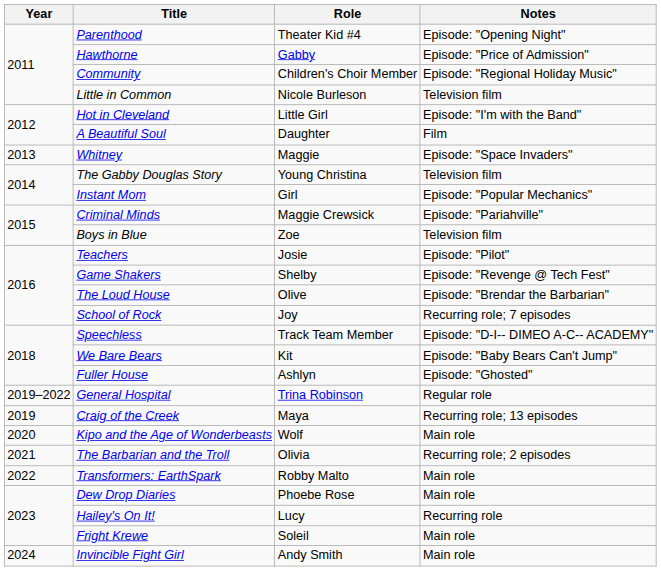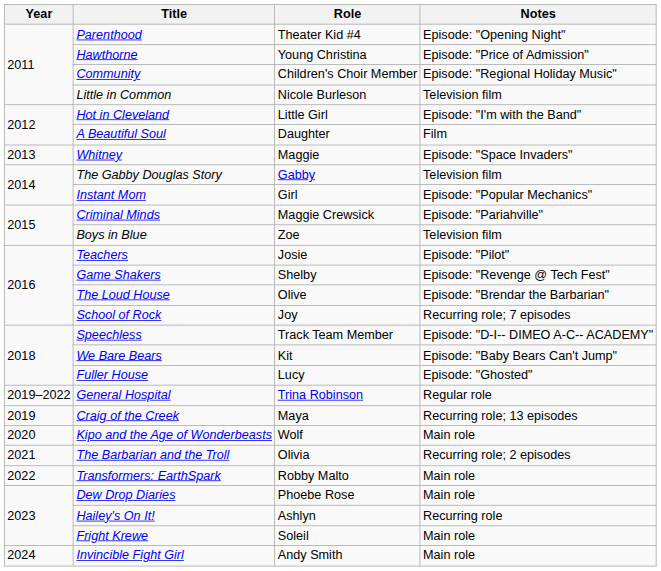(296, 54) Gabby -> (322, 54) Young Christina
(322, 174) Young Christina -> (296, 174) Gabby
(297, 375) Ashlyn -> (291, 375) Lucy
(291, 515) Lucy -> (297, 515) Ashlyn
